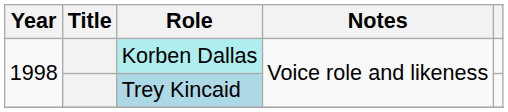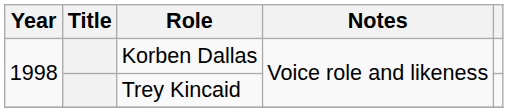(189, 55) paleturquoise background -> (189, 55) no background
(181, 90) lightblue background -> (181, 90) no background
